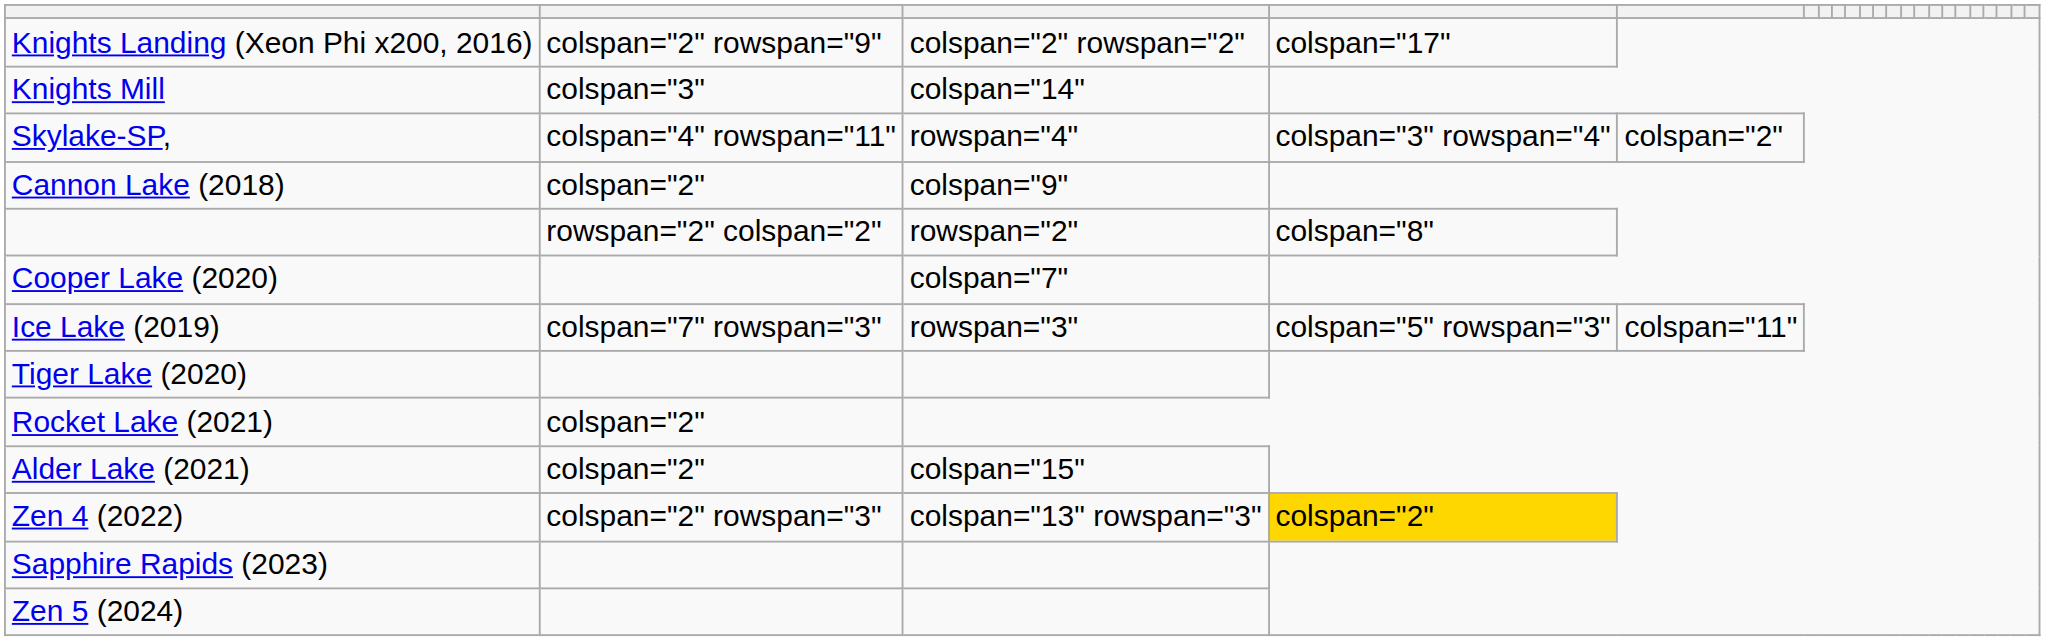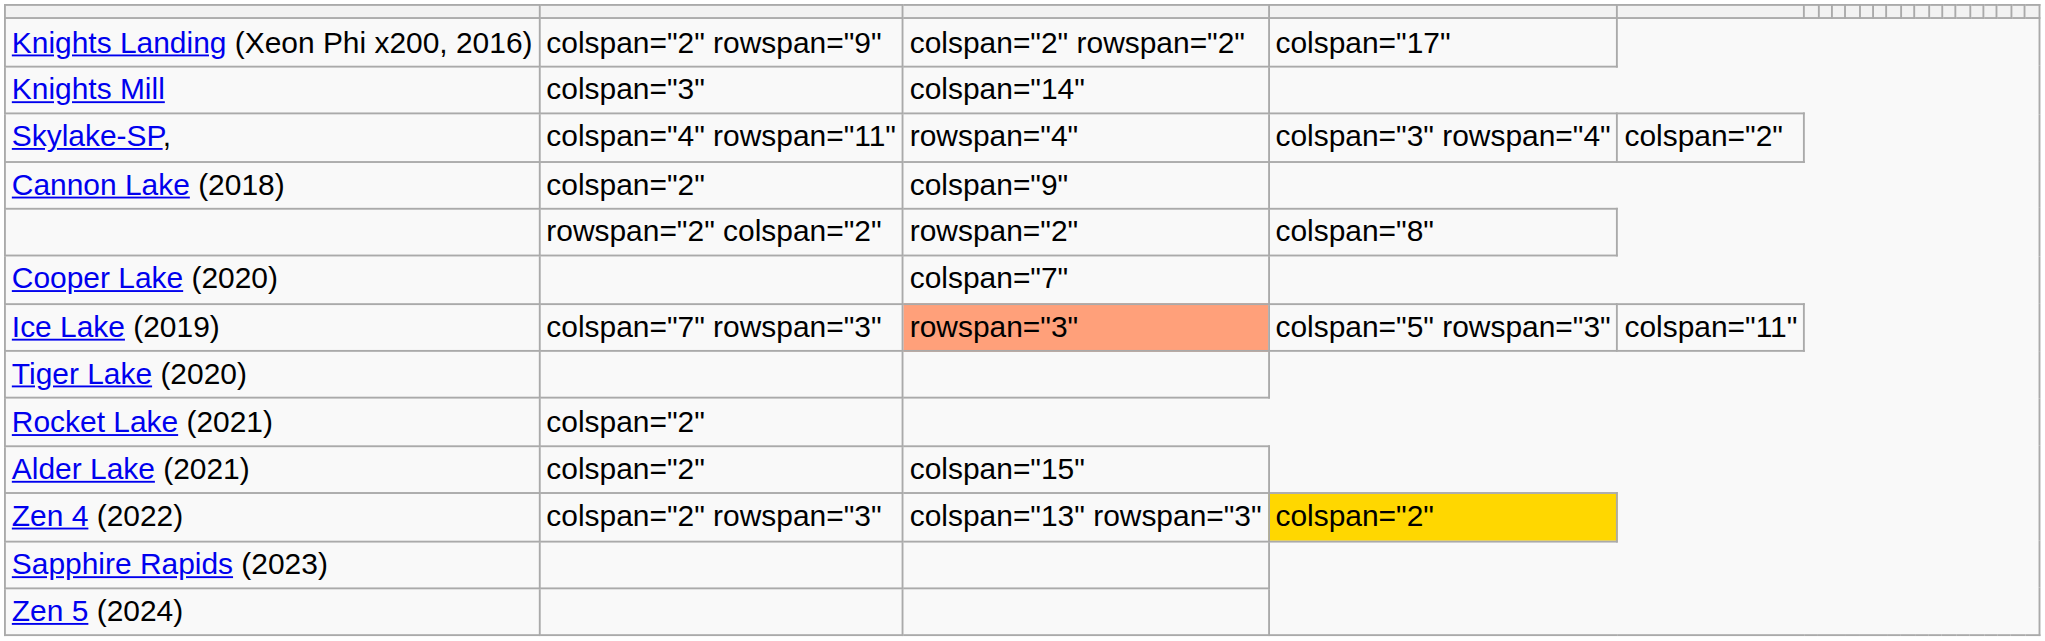(994, 326) no background -> (994, 326) lightsalmon background
